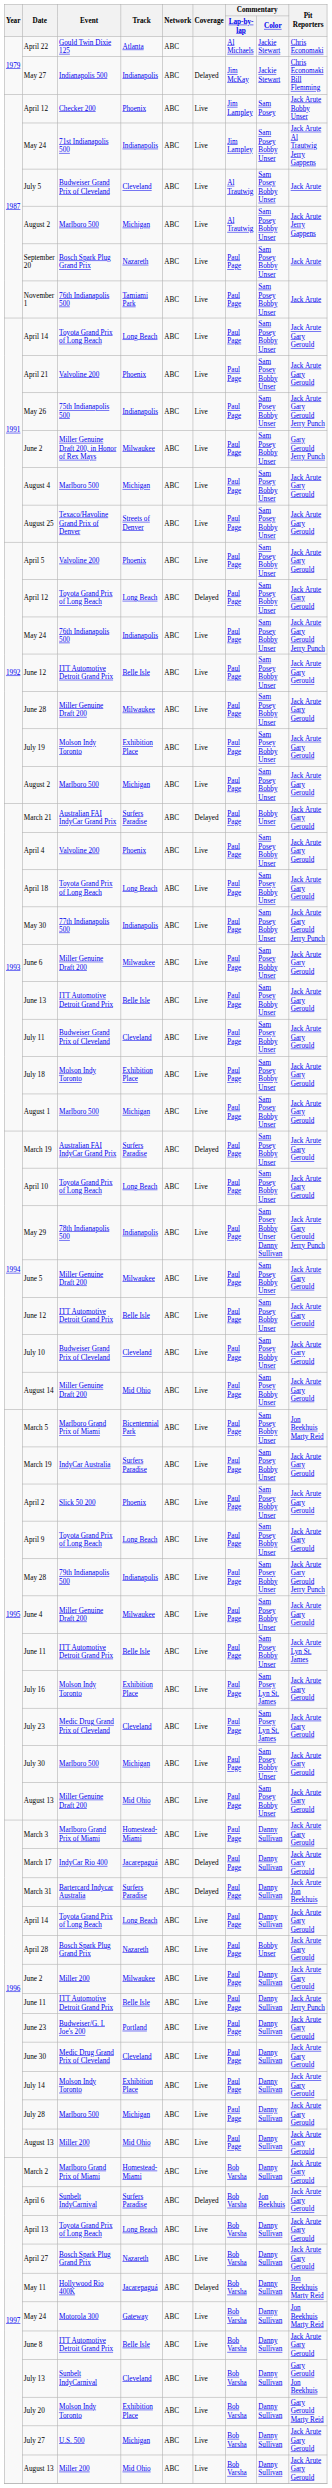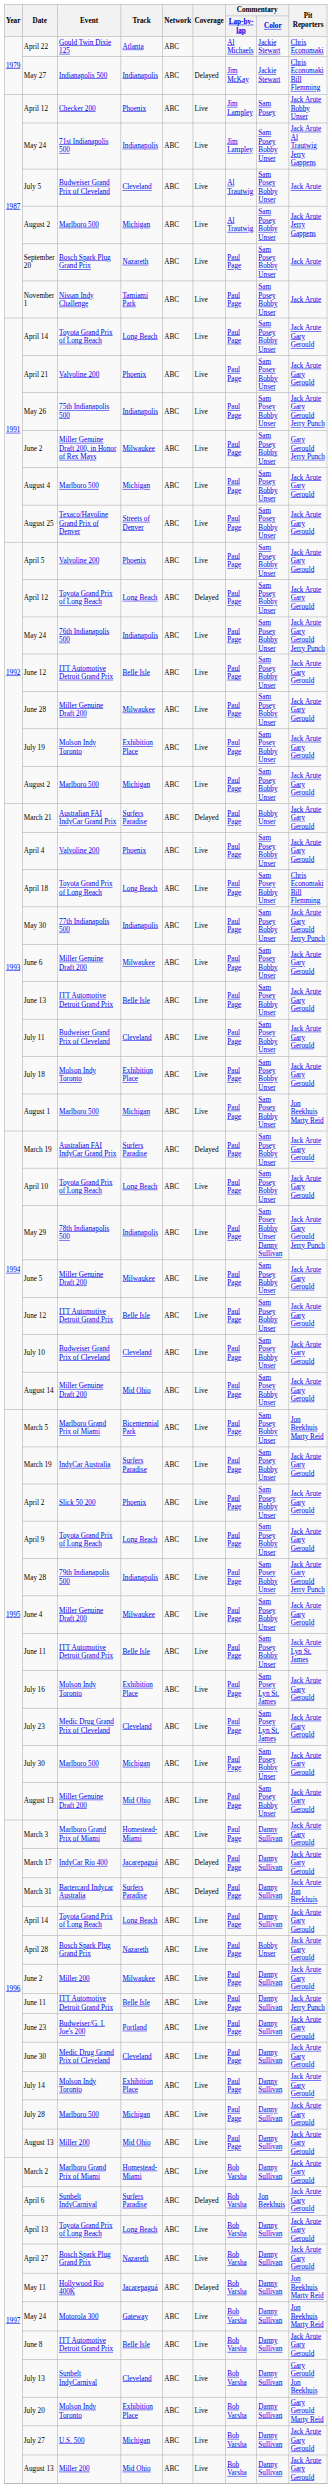(84, 299) 76th Indianapolis 500 -> (76, 299) Nissan Indy Challenge
(306, 888) Jack Arute Gary Gerould -> (307, 888) Chris Economaki Bill Flemming
(306, 1112) Jack Arute Gary Gerould -> (307, 1112) Jon Beekhuis Marty Reid
